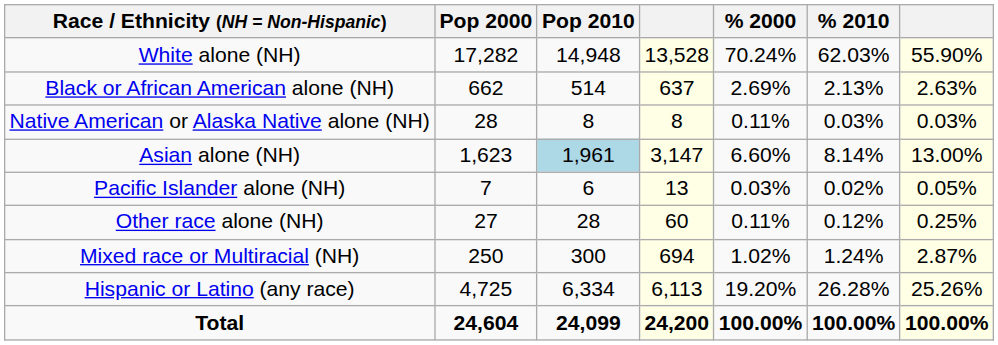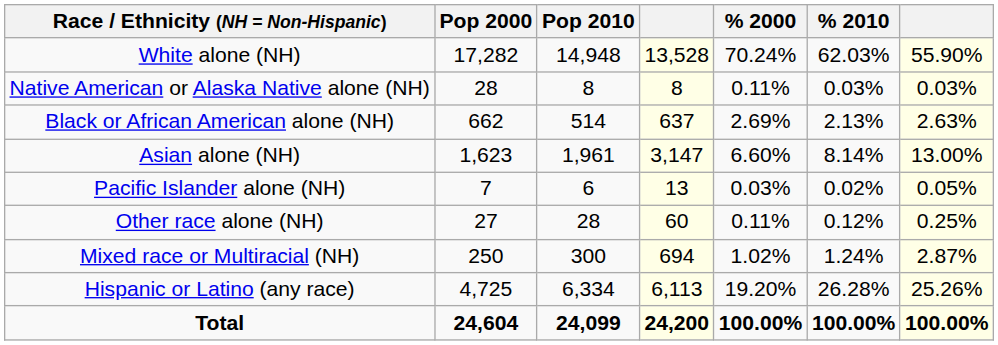rows swapped: (220, 88) <-> (220, 121)
(588, 155) lightblue background -> (588, 155) no background
